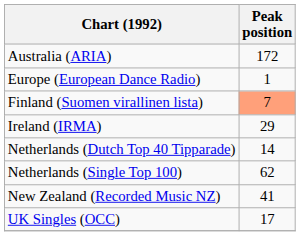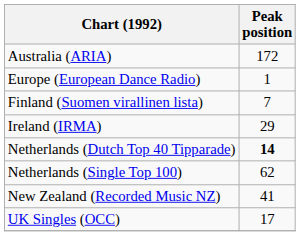(267, 102) lightsalmon background -> (267, 102) no background
(267, 149) normal -> (267, 149) bold
